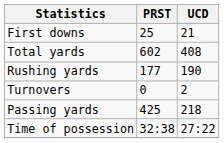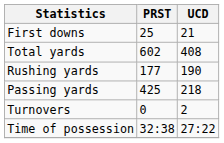rows swapped: (53, 109) <-> (39, 90)
